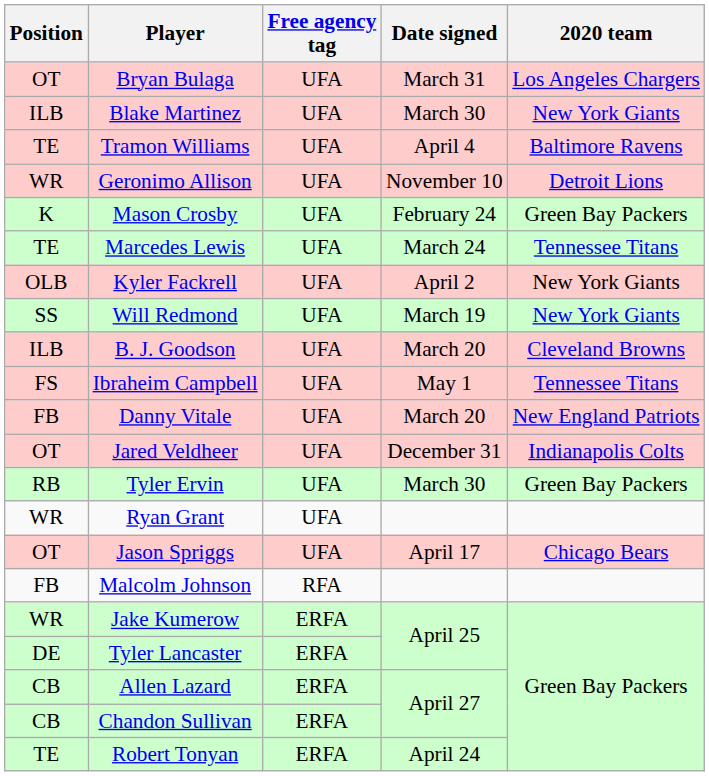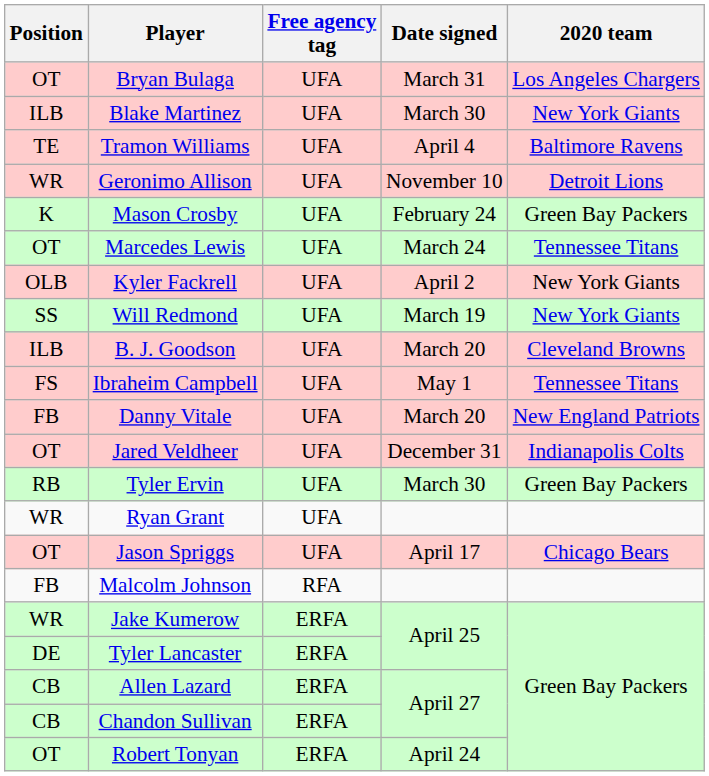(46, 247) TE -> (46, 247) OT
(46, 754) TE -> (46, 754) OT
